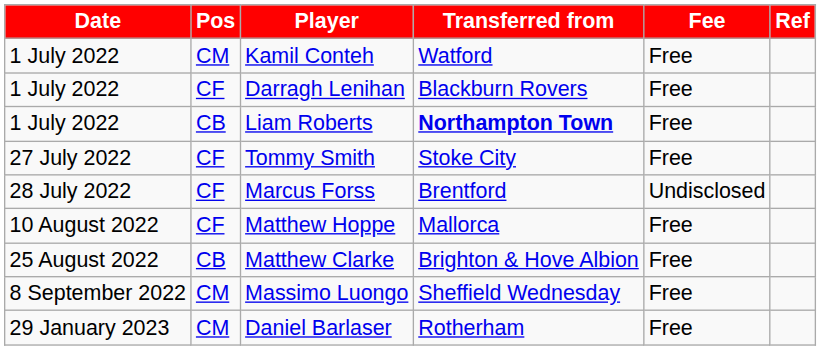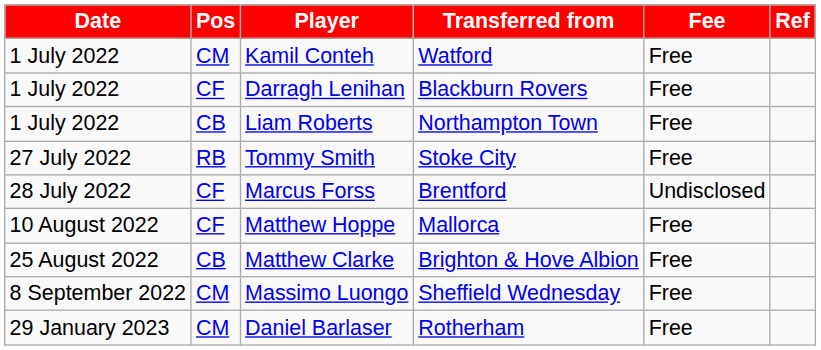(516, 123) bold -> (508, 123) normal
(210, 157) CF -> (211, 157) RB
